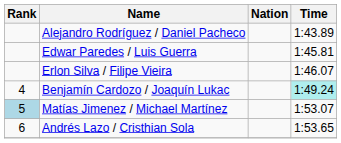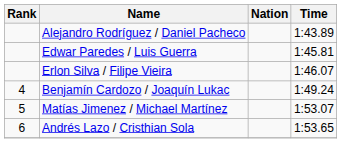(314, 90) paleturquoise background -> (314, 90) no background
(22, 109) lightblue background -> (22, 109) no background
